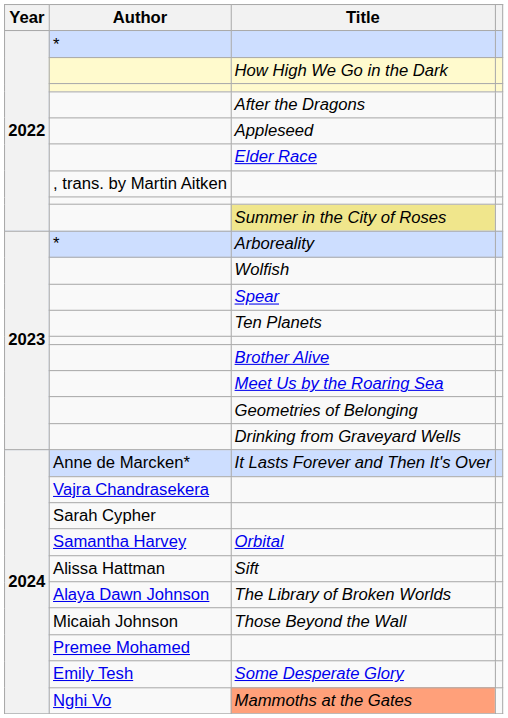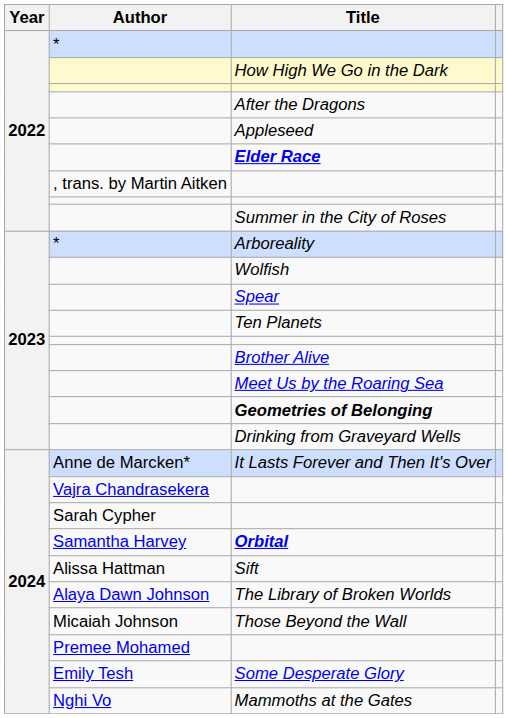(276, 157) normal -> (278, 157) bold
(340, 217) khaki background -> (340, 217) no background
(326, 410) normal -> (334, 410) bold
(259, 542) normal -> (261, 542) bold
(323, 700) lightsalmon background -> (323, 700) no background
